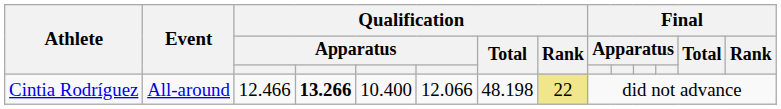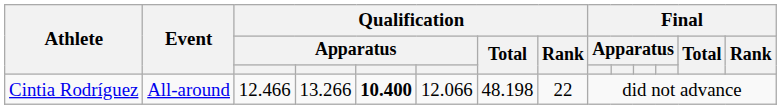(325, 89) bold -> (325, 89) normal
(386, 89) normal -> (386, 89) bold
(563, 89) khaki background -> (563, 89) no background
